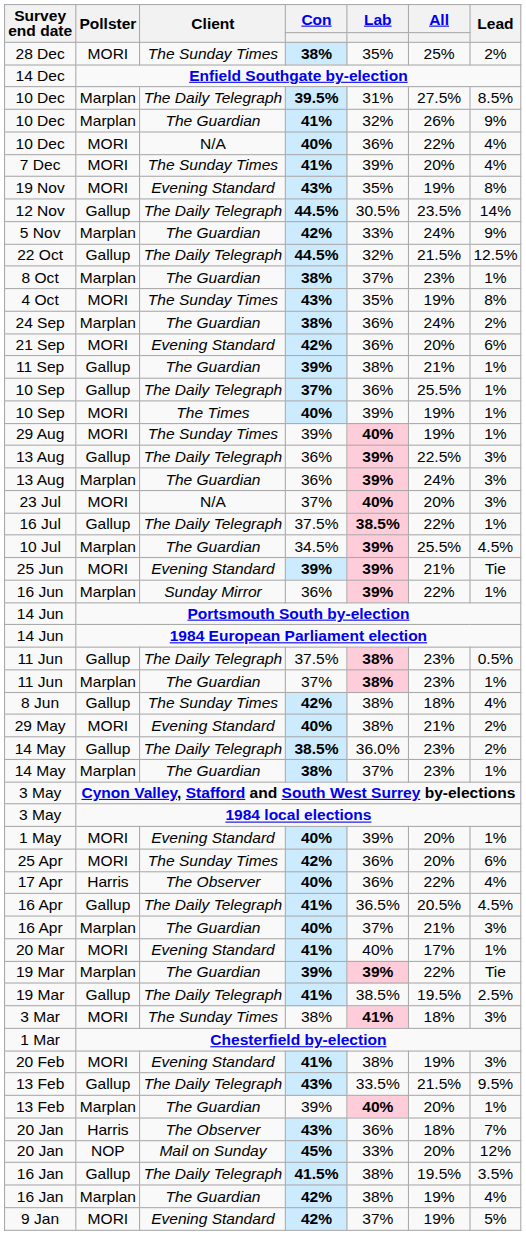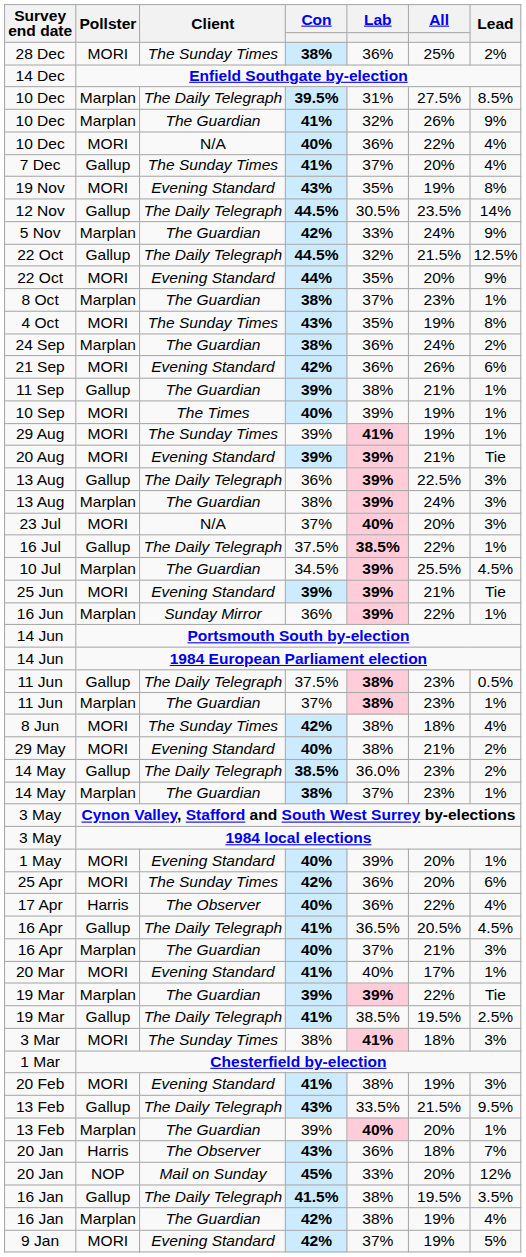(378, 54) 35% -> (378, 54) 36%
(108, 166) MORI -> (108, 166) Gallup
(378, 166) 39% -> (378, 166) 37%
+ row: (40, 278)
(439, 345) 20% -> (439, 367) 26%
- row: (40, 390)
(378, 435) 40% -> (378, 435) 41%
+ row: (40, 457)
(317, 479) 36% -> (317, 502) 38%
(108, 704) Gallup -> (108, 726) MORI
